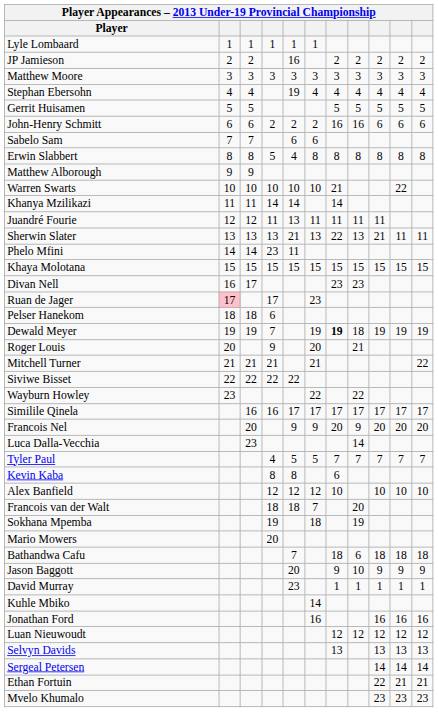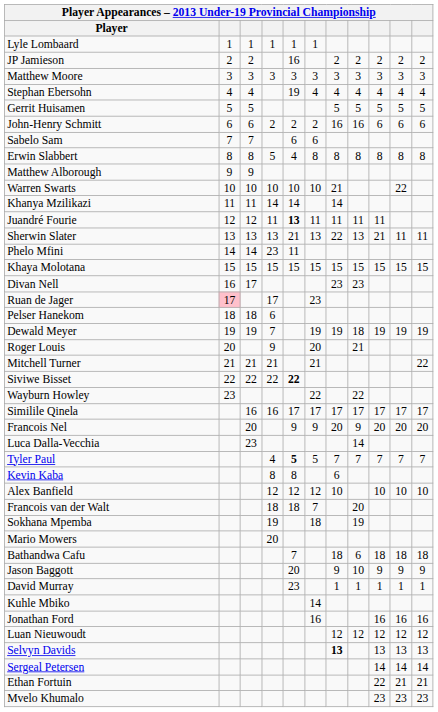(294, 220) normal -> (294, 220) bold
(337, 332) bold -> (337, 332) normal
(294, 379) normal -> (294, 379) bold
(294, 459) normal -> (294, 459) bold
(337, 651) normal -> (337, 651) bold
